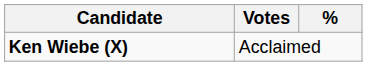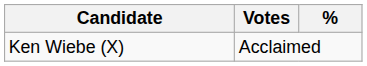(68, 46) bold -> (66, 46) normal
